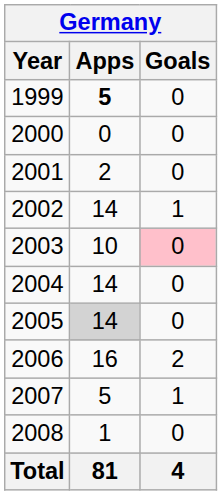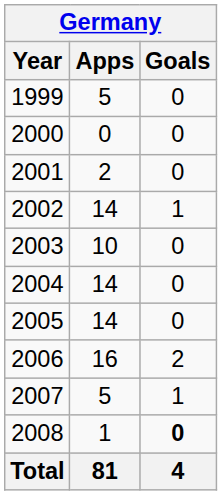(105, 97) bold -> (105, 97) normal
(178, 246) pink background -> (178, 246) no background
(105, 321) lightgrey background -> (105, 321) no background
(178, 433) normal -> (178, 433) bold
